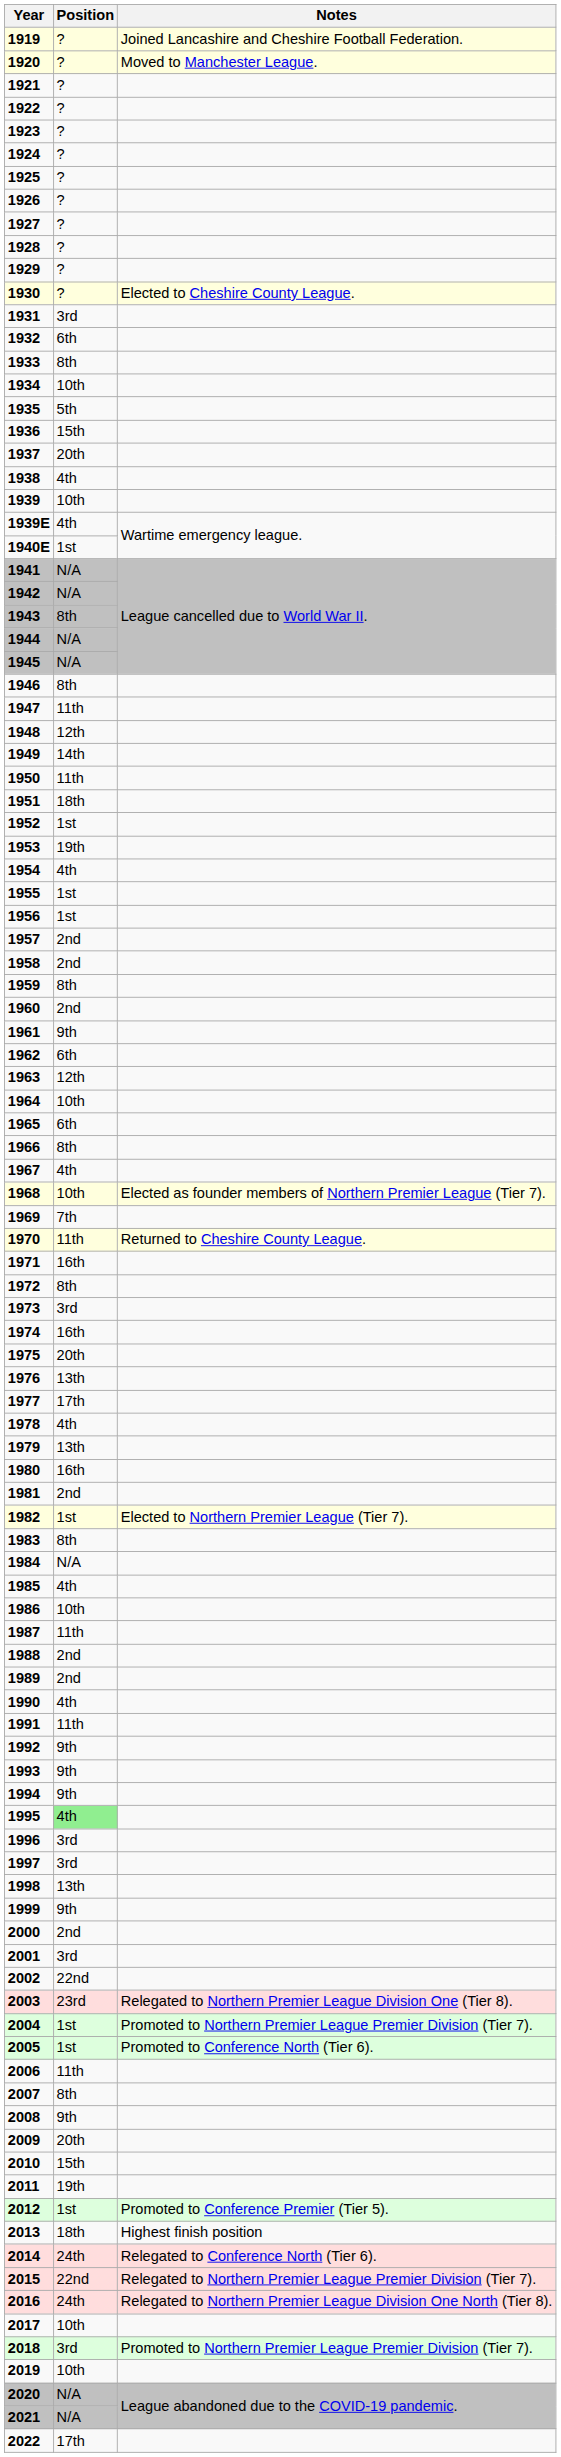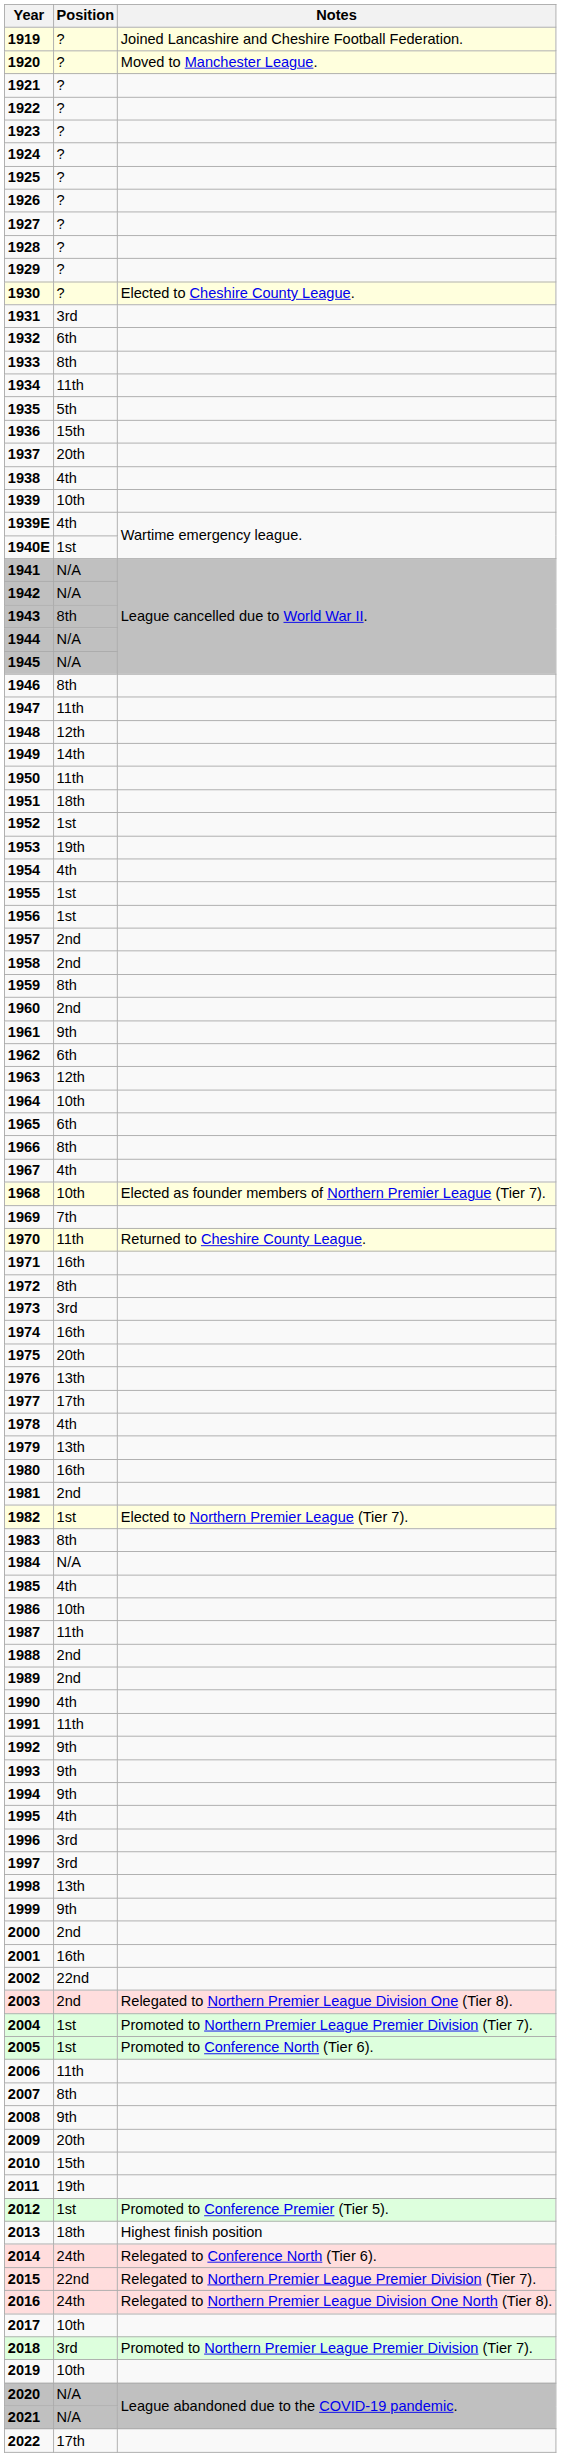(71, 385) 10th -> (70, 385) 11th
(67, 1817) lightgreen background -> (67, 1817) no background
(67, 1955) 3rd -> (71, 1955) 16th
(71, 2001) 23rd -> (69, 2001) 2nd
